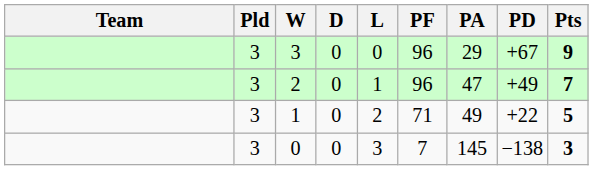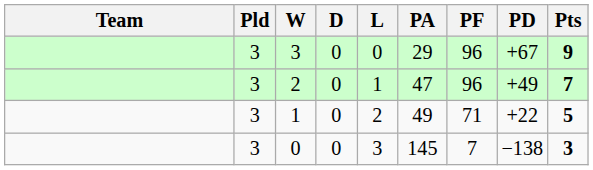columns swapped: (422, 20) <-> (472, 20)
